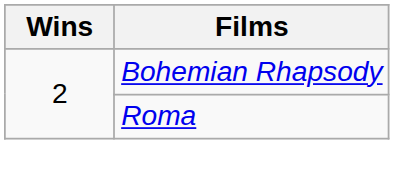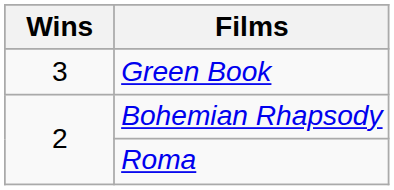+ row: (196, 71)
